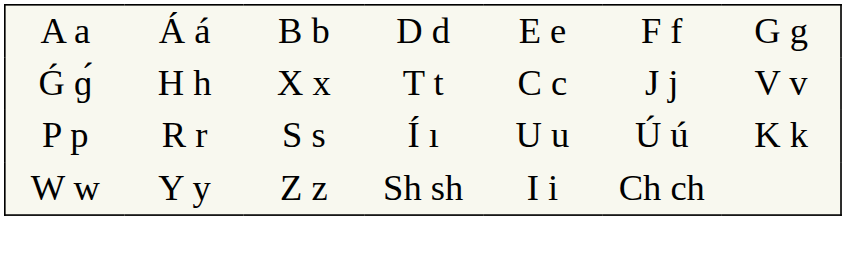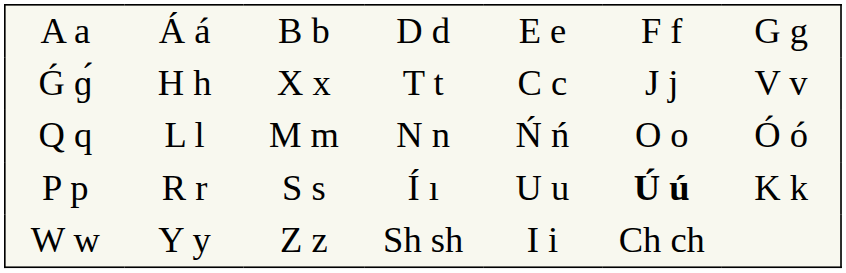+ row: (65, 135)
(662, 135) normal -> (662, 187) bold
